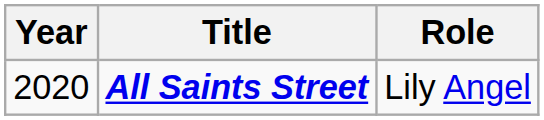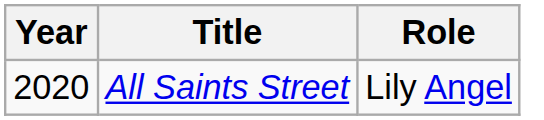(237, 87) bold -> (227, 87) normal
